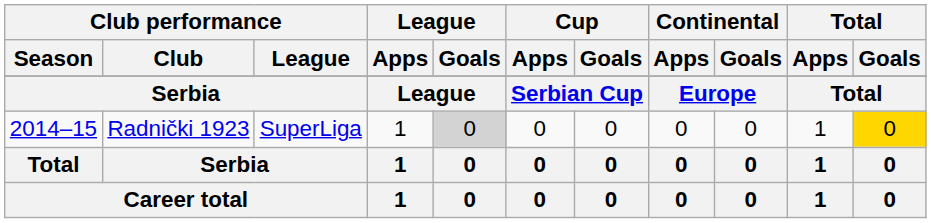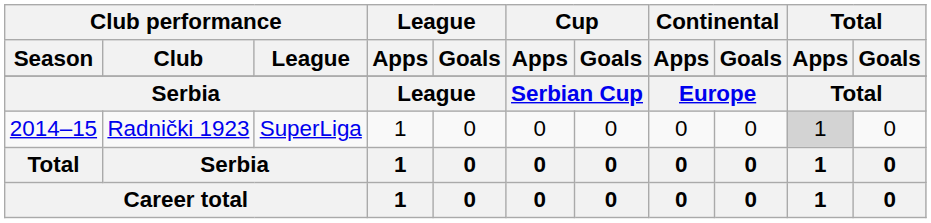(470, 128) lightgrey background -> (470, 128) no background
(820, 128) no background -> (820, 128) lightgrey background
(890, 128) gold background -> (890, 128) no background
